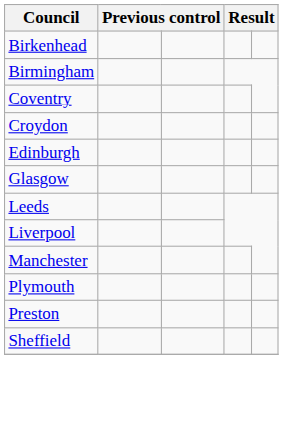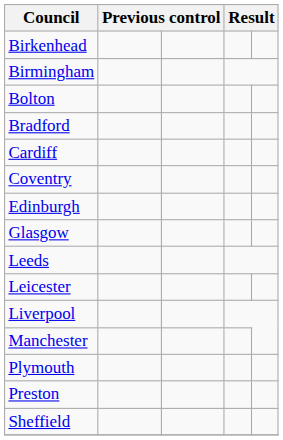+ row: (32, 98)
+ row: (39, 125)
+ row: (33, 152)
- row: (38, 125)
+ row: (40, 286)
